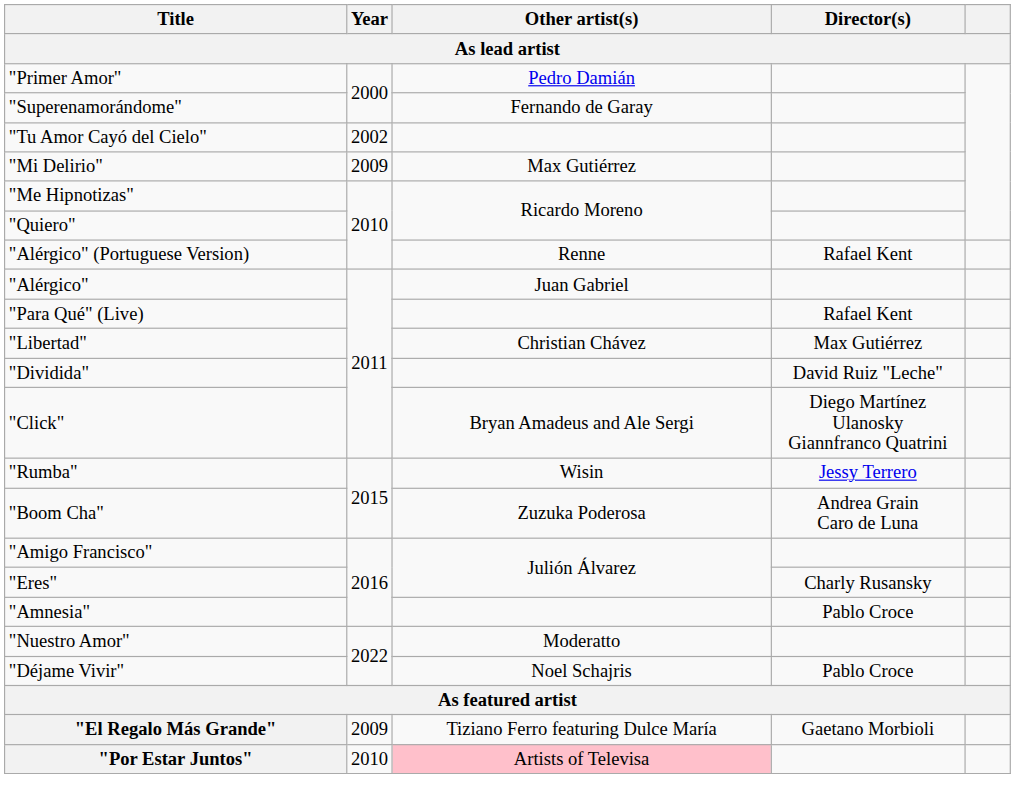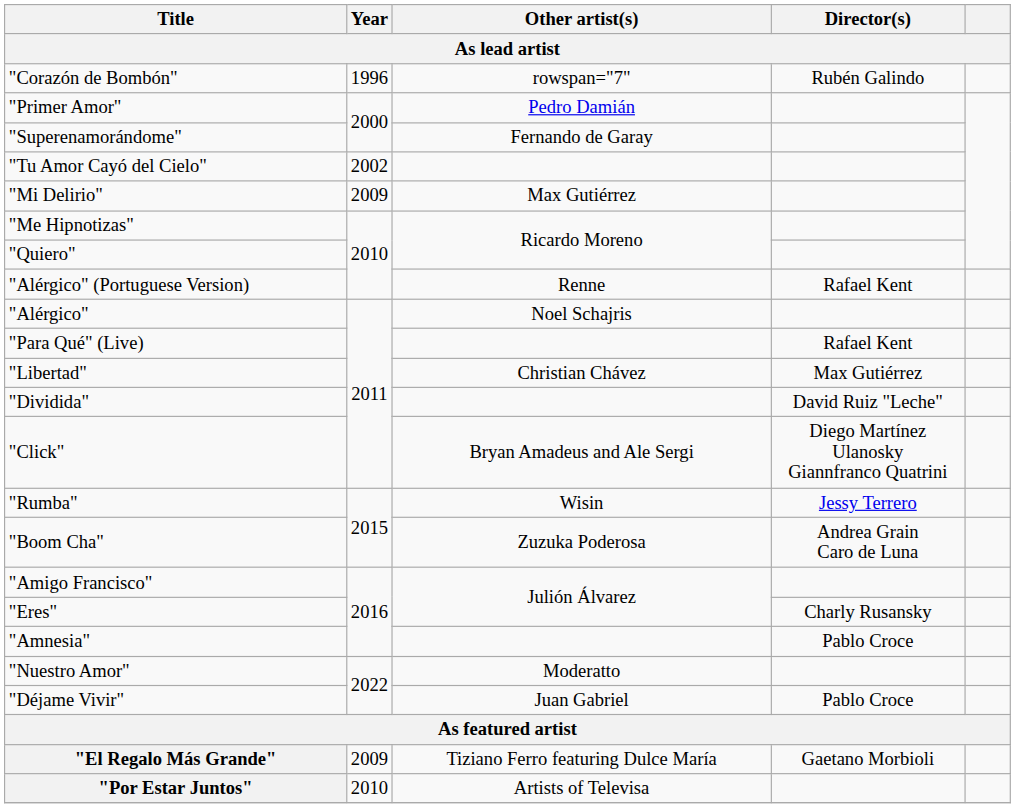+ row: (93, 78)
(582, 284) Juan Gabriel -> (582, 313) Noel Schajris
(582, 670) Noel Schajris -> (582, 699) Juan Gabriel
(582, 758) pink background -> (582, 788) no background
